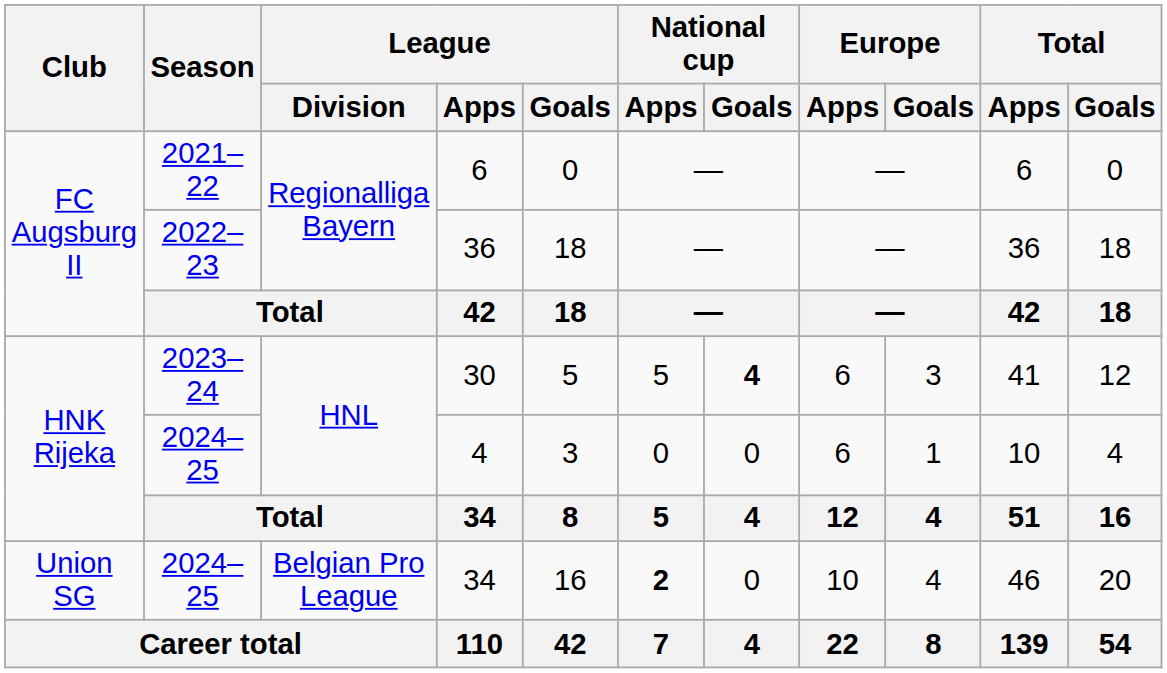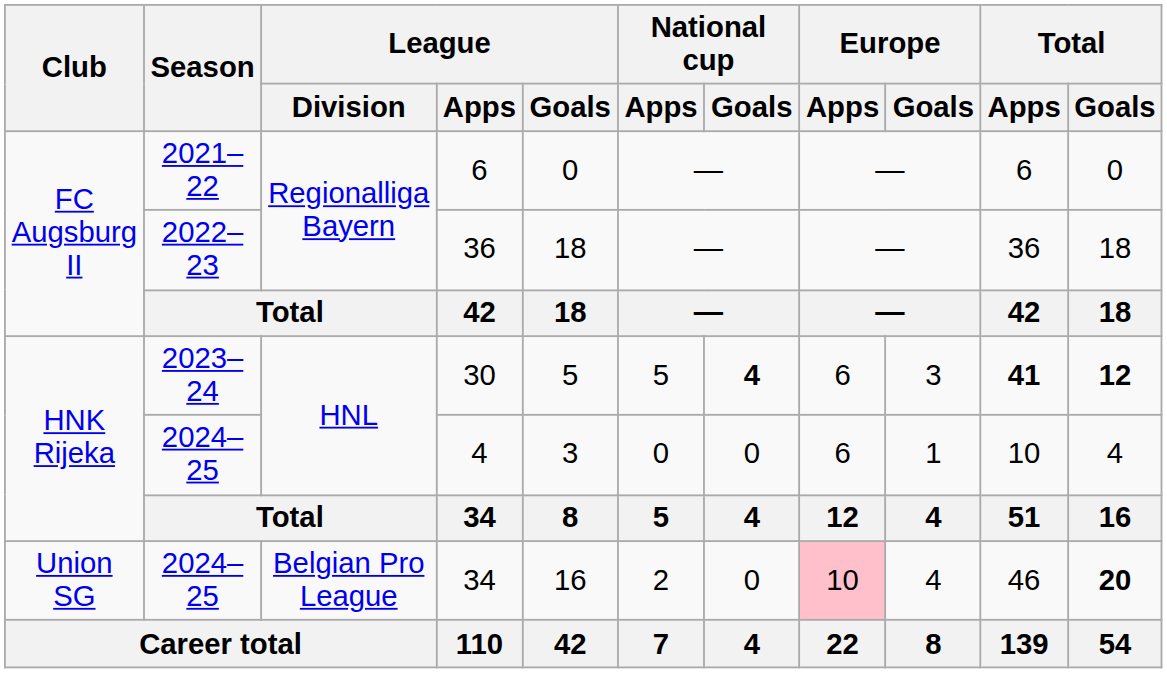(1024, 375) normal -> (1024, 375) bold
(1115, 375) normal -> (1115, 375) bold
(661, 580) bold -> (661, 580) normal
(843, 580) no background -> (843, 580) pink background
(1115, 580) normal -> (1115, 580) bold
